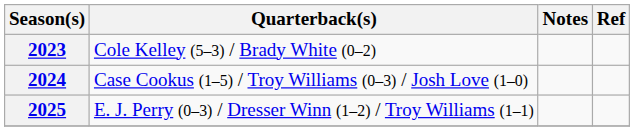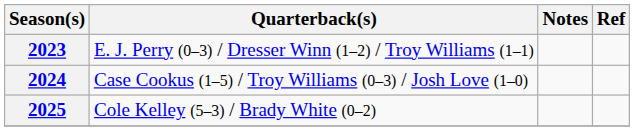(235, 49) Cole Kelley (5–3) / Brady White (0–2) -> (314, 49) E. J. Perry (0–3) / Dresser Winn (1–2) / Troy Williams (1–1)
(314, 110) E. J. Perry (0–3) / Dresser Winn (1–2) / Troy Williams (1–1) -> (235, 110) Cole Kelley (5–3) / Brady White (0–2)
